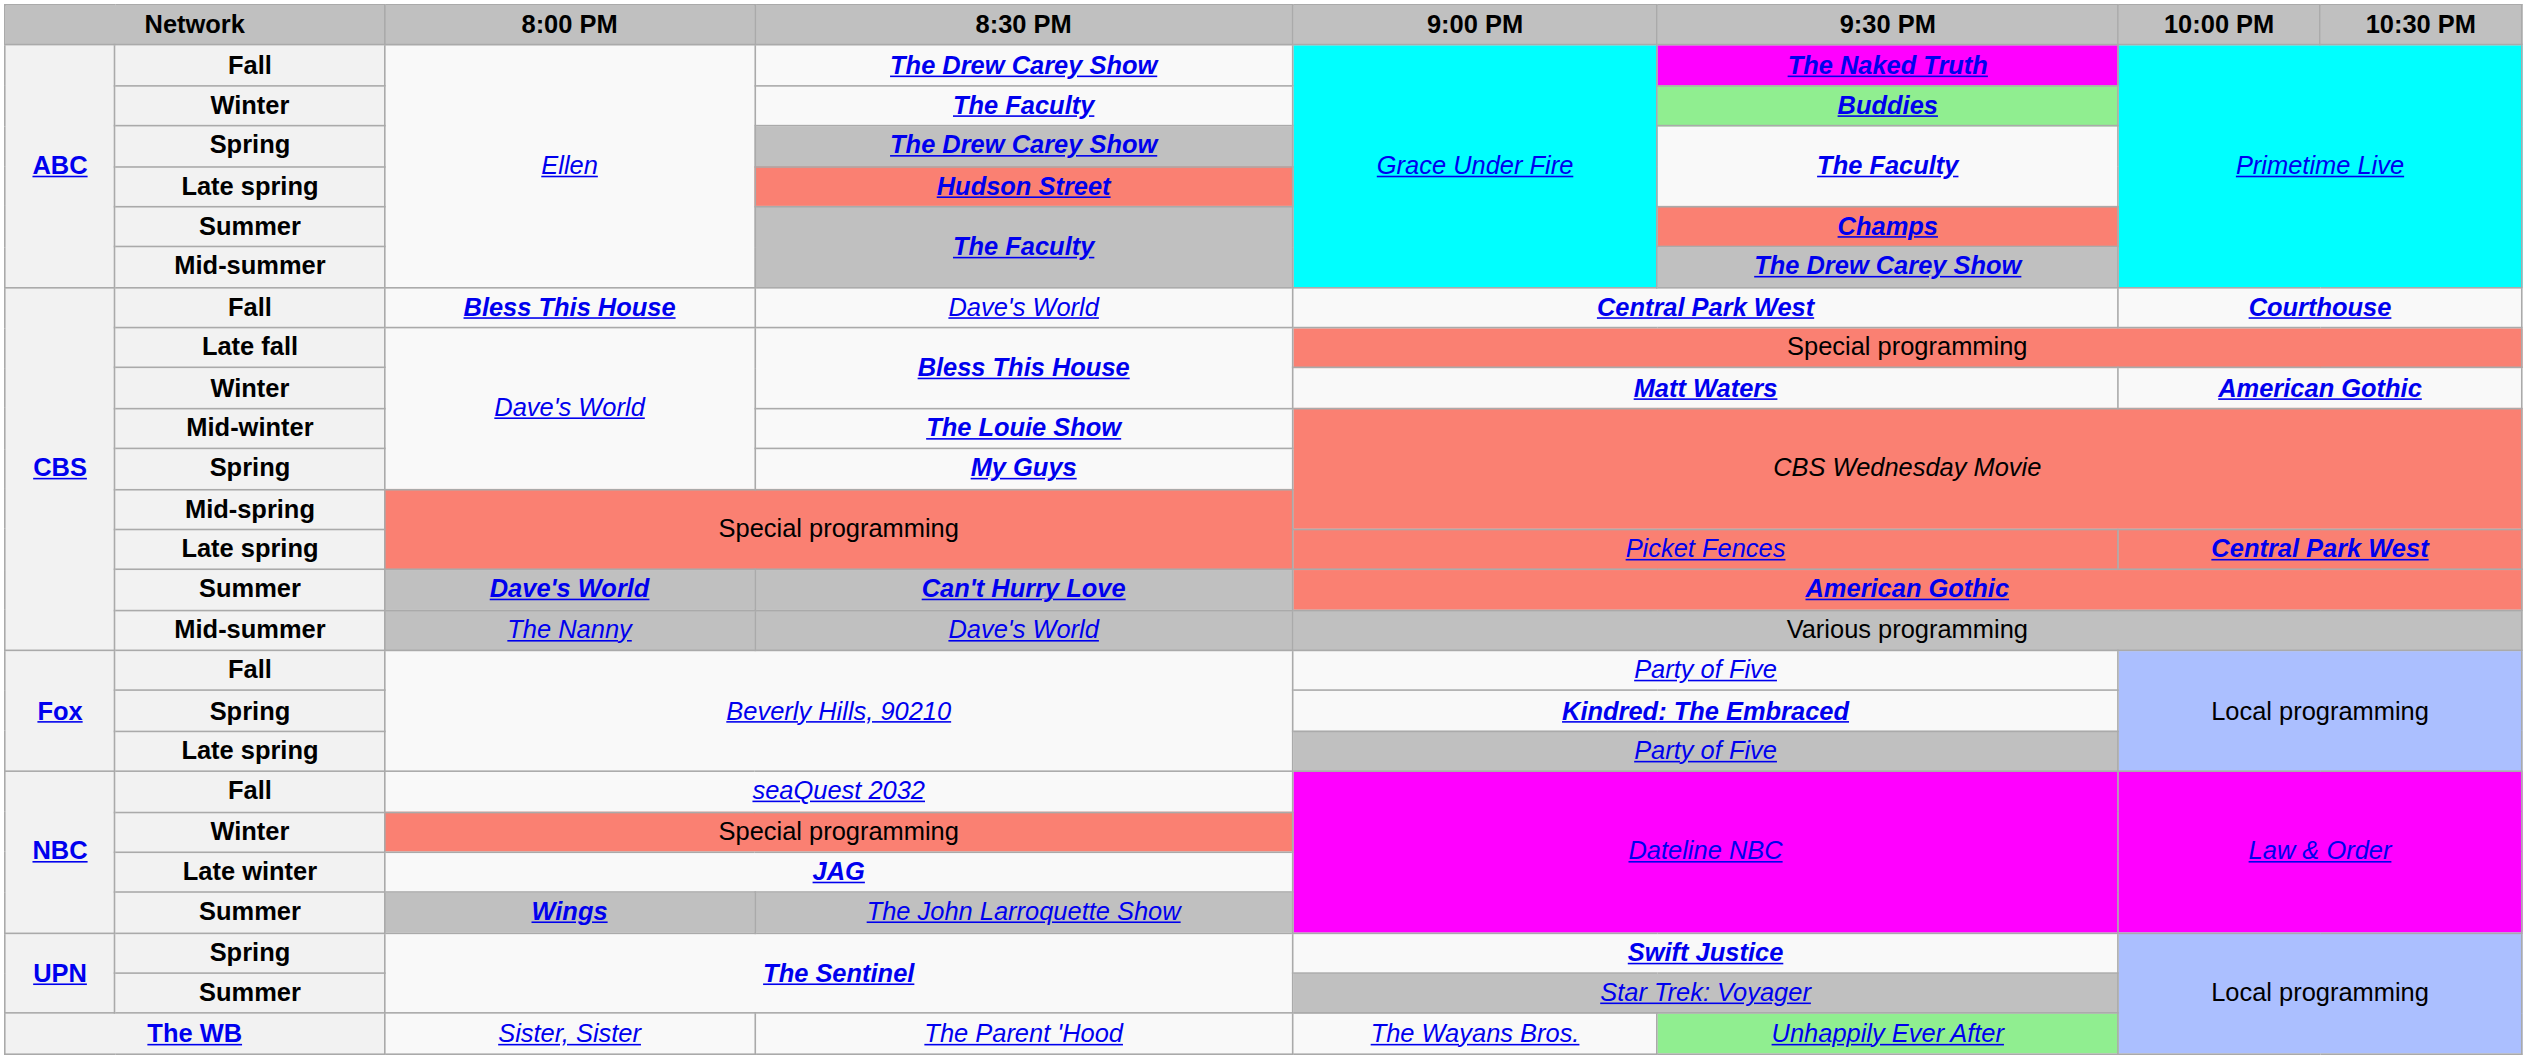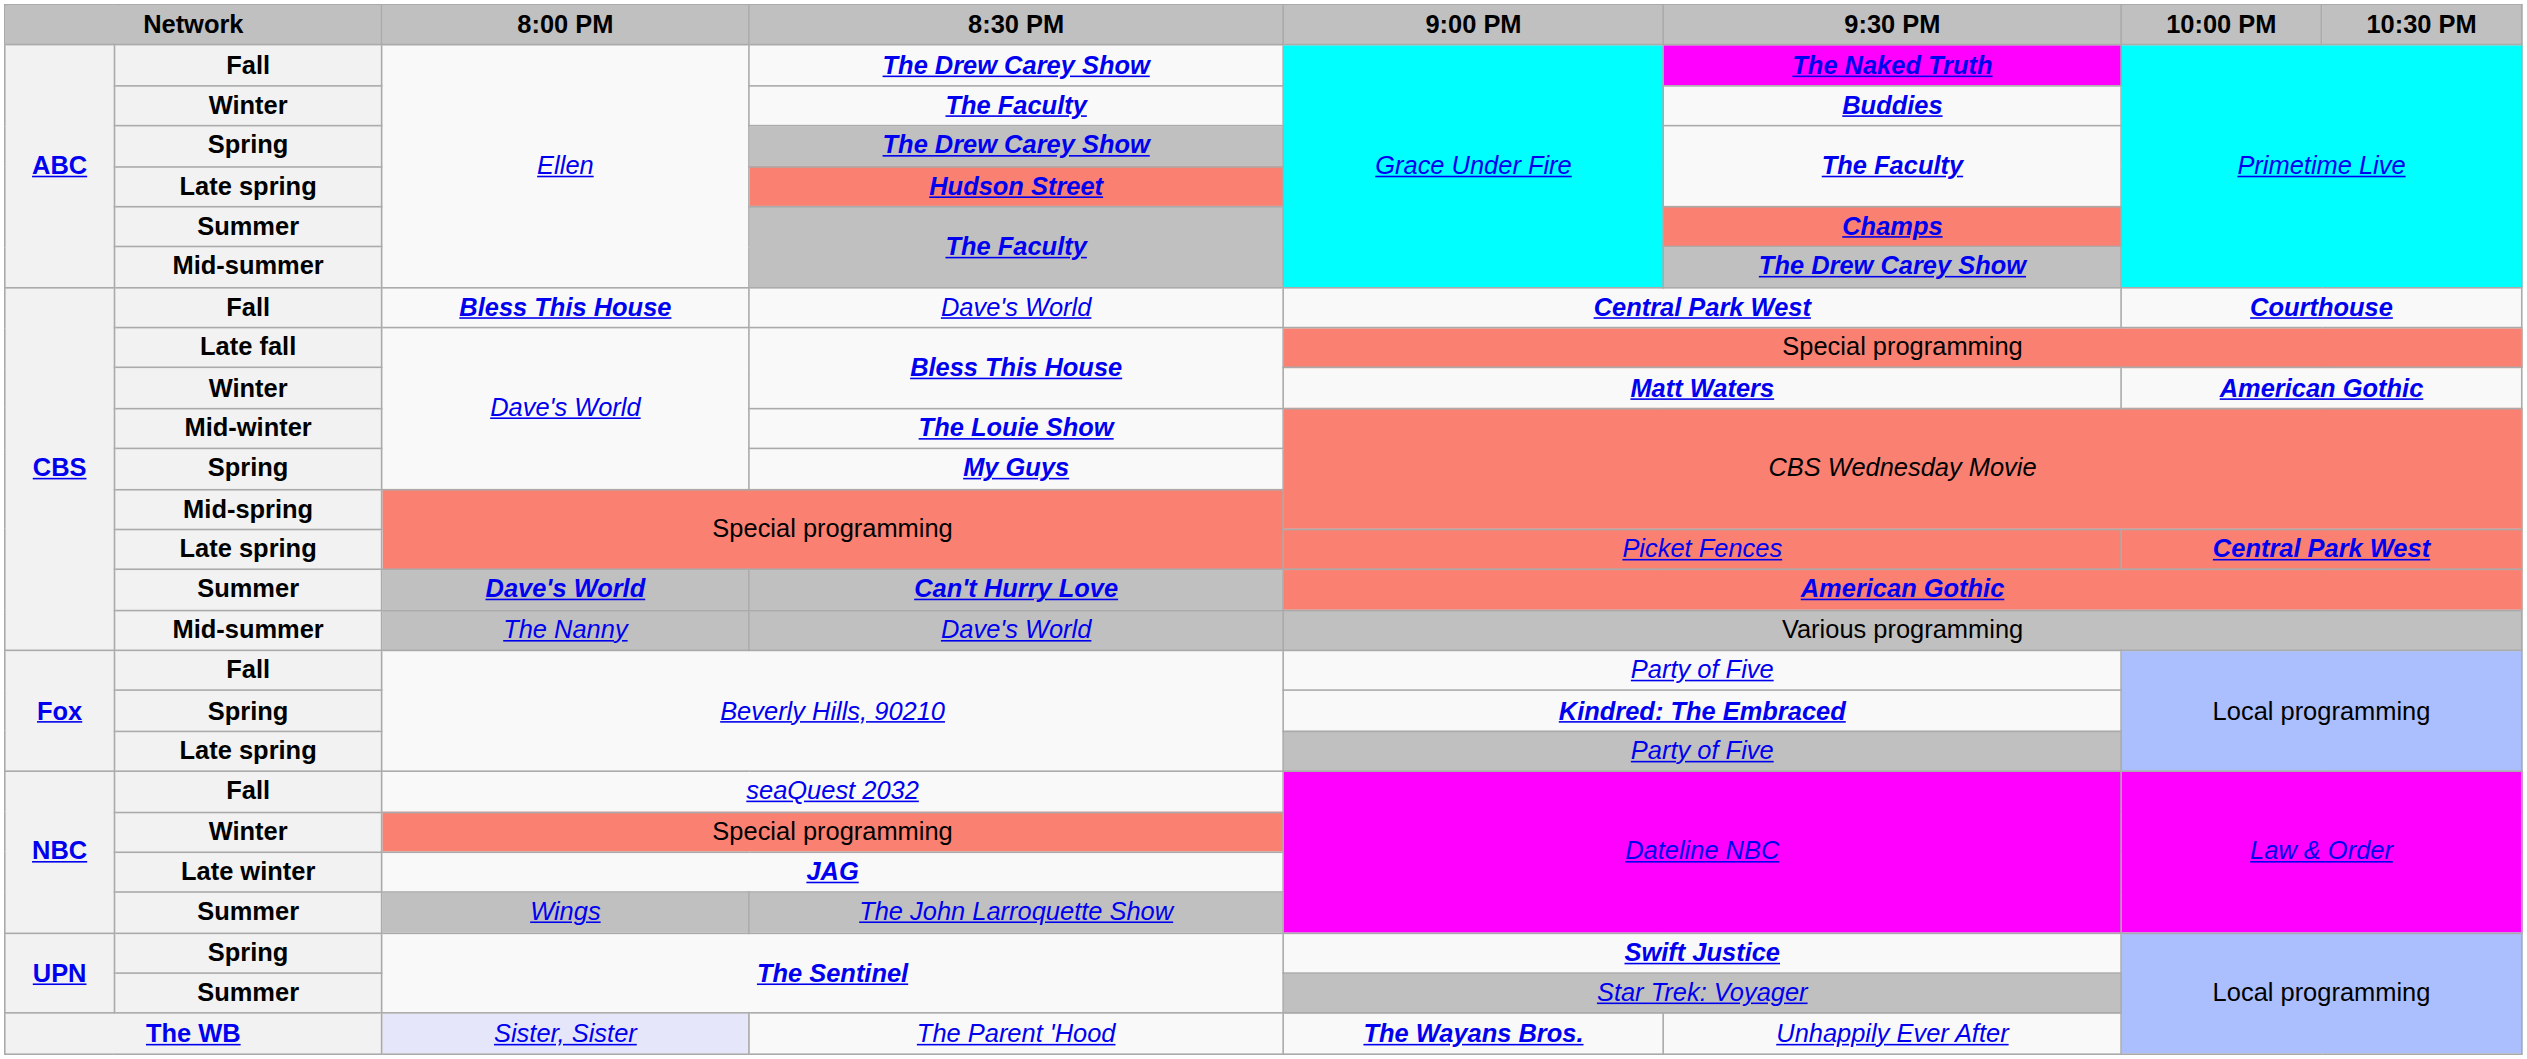(1888, 105) lightgreen background -> (1892, 105) no background
(570, 912) bold -> (565, 912) normal
(570, 1033) no background -> (565, 1033) lavender background
(1475, 1033) normal -> (1473, 1033) bold
(1888, 1033) lightgreen background -> (1892, 1033) no background
